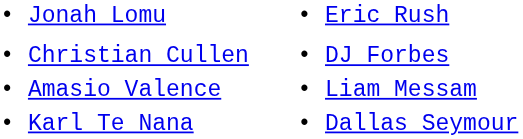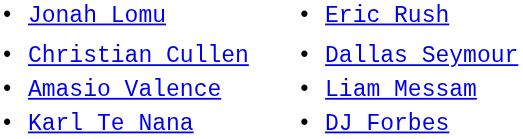(353, 56) • DJ Forbes -> (387, 56) • Dallas Seymour
(387, 124) • Dallas Seymour -> (353, 124) • DJ Forbes
